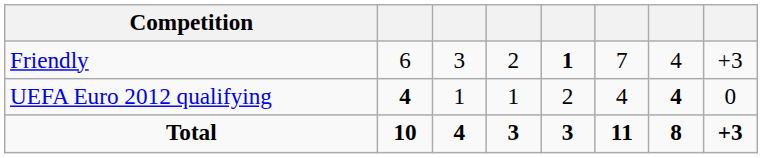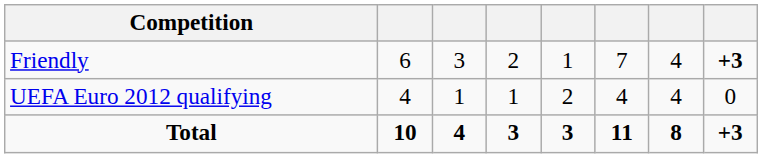(568, 59) bold -> (568, 59) normal
(730, 59) normal -> (730, 59) bold
(405, 96) bold -> (405, 96) normal
(676, 96) bold -> (676, 96) normal
